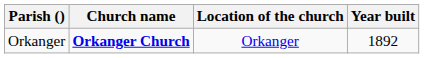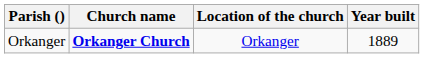(383, 40) 1892 -> (383, 40) 1889
